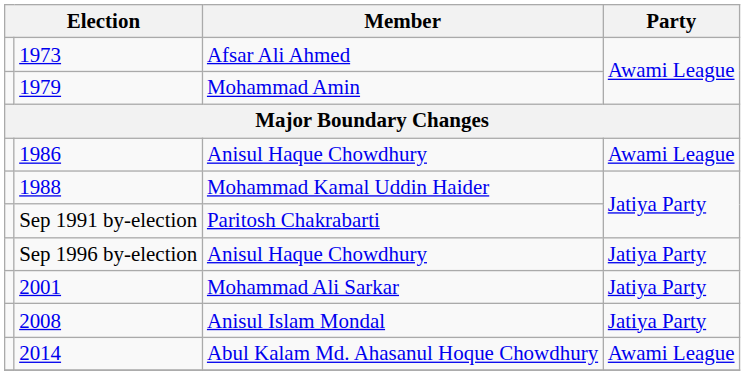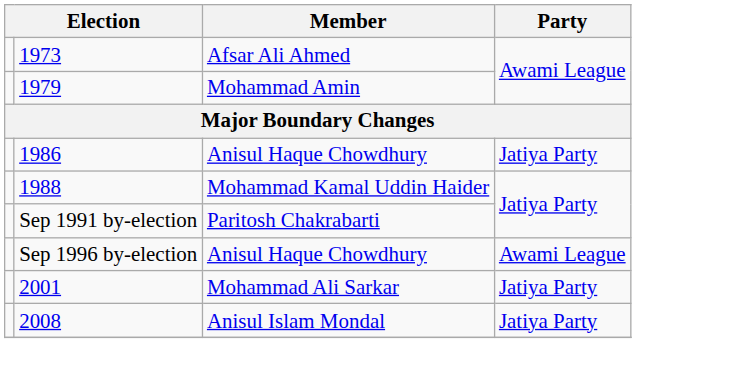(671, 154) Awami League -> (548, 154) Jatiya Party
(657, 253) Jatiya Party -> (562, 253) Awami League
- row: (40, 353)
